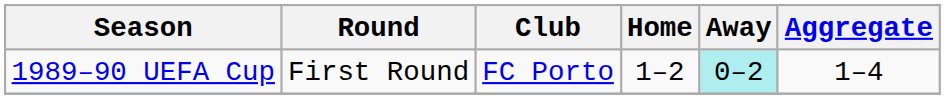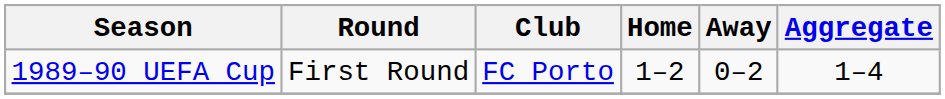(739, 72) paleturquoise background -> (739, 72) no background
